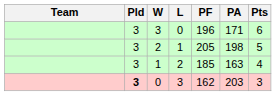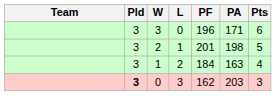(205, 47) 205 -> (205, 47) 201
(205, 64) 185 -> (205, 64) 184
